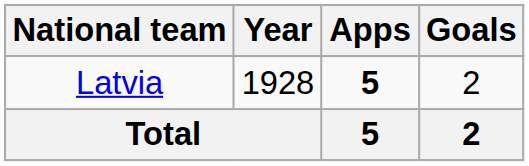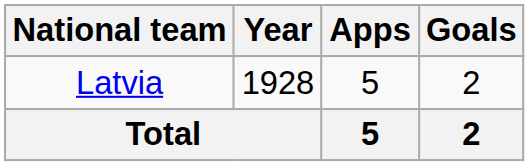(370, 82) bold -> (370, 82) normal
